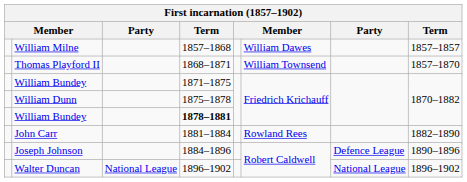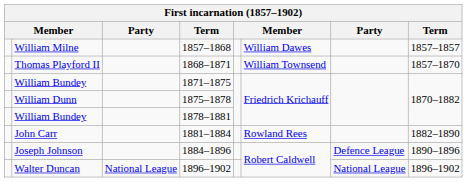(207, 116) bold -> (207, 116) normal
